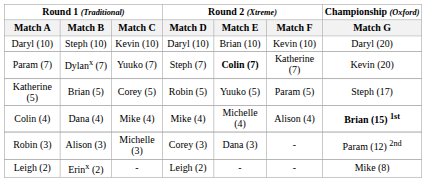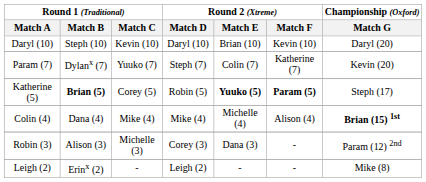(240, 65) bold -> (240, 65) normal
(86, 92) normal -> (86, 92) bold
(240, 92) normal -> (240, 92) bold
(295, 92) normal -> (295, 92) bold
